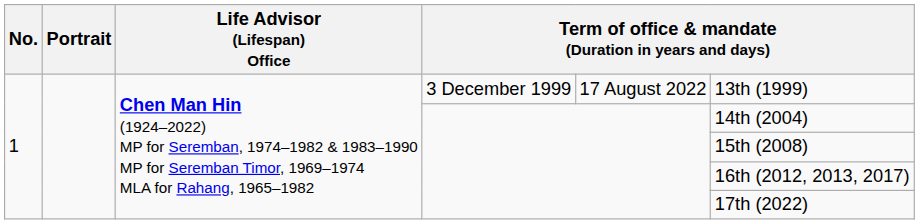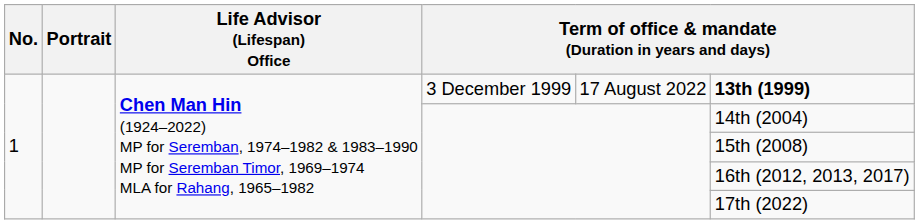(761, 88) normal -> (762, 88) bold
